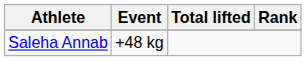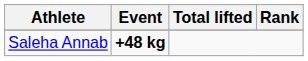(139, 43) normal -> (140, 43) bold
